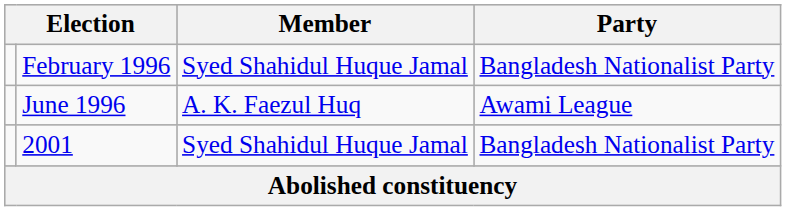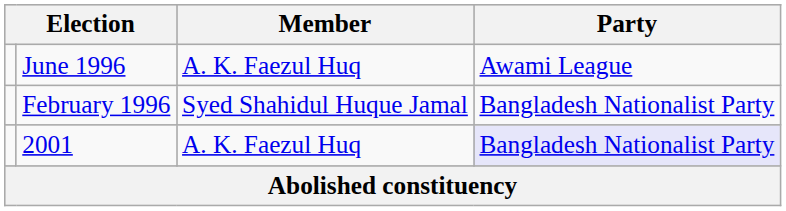rows swapped: (96, 64) <-> (74, 104)
(325, 144) Syed Shahidul Huque Jamal -> (272, 144) A. K. Faezul Huq
(627, 144) no background -> (627, 144) lavender background
